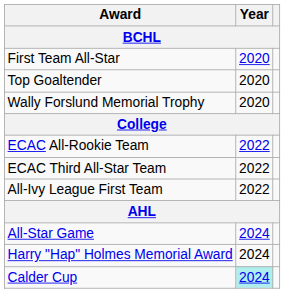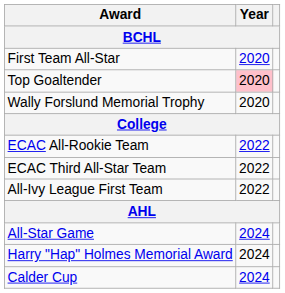(254, 80) no background -> (254, 80) pink background
(254, 277) paleturquoise background -> (254, 277) no background
